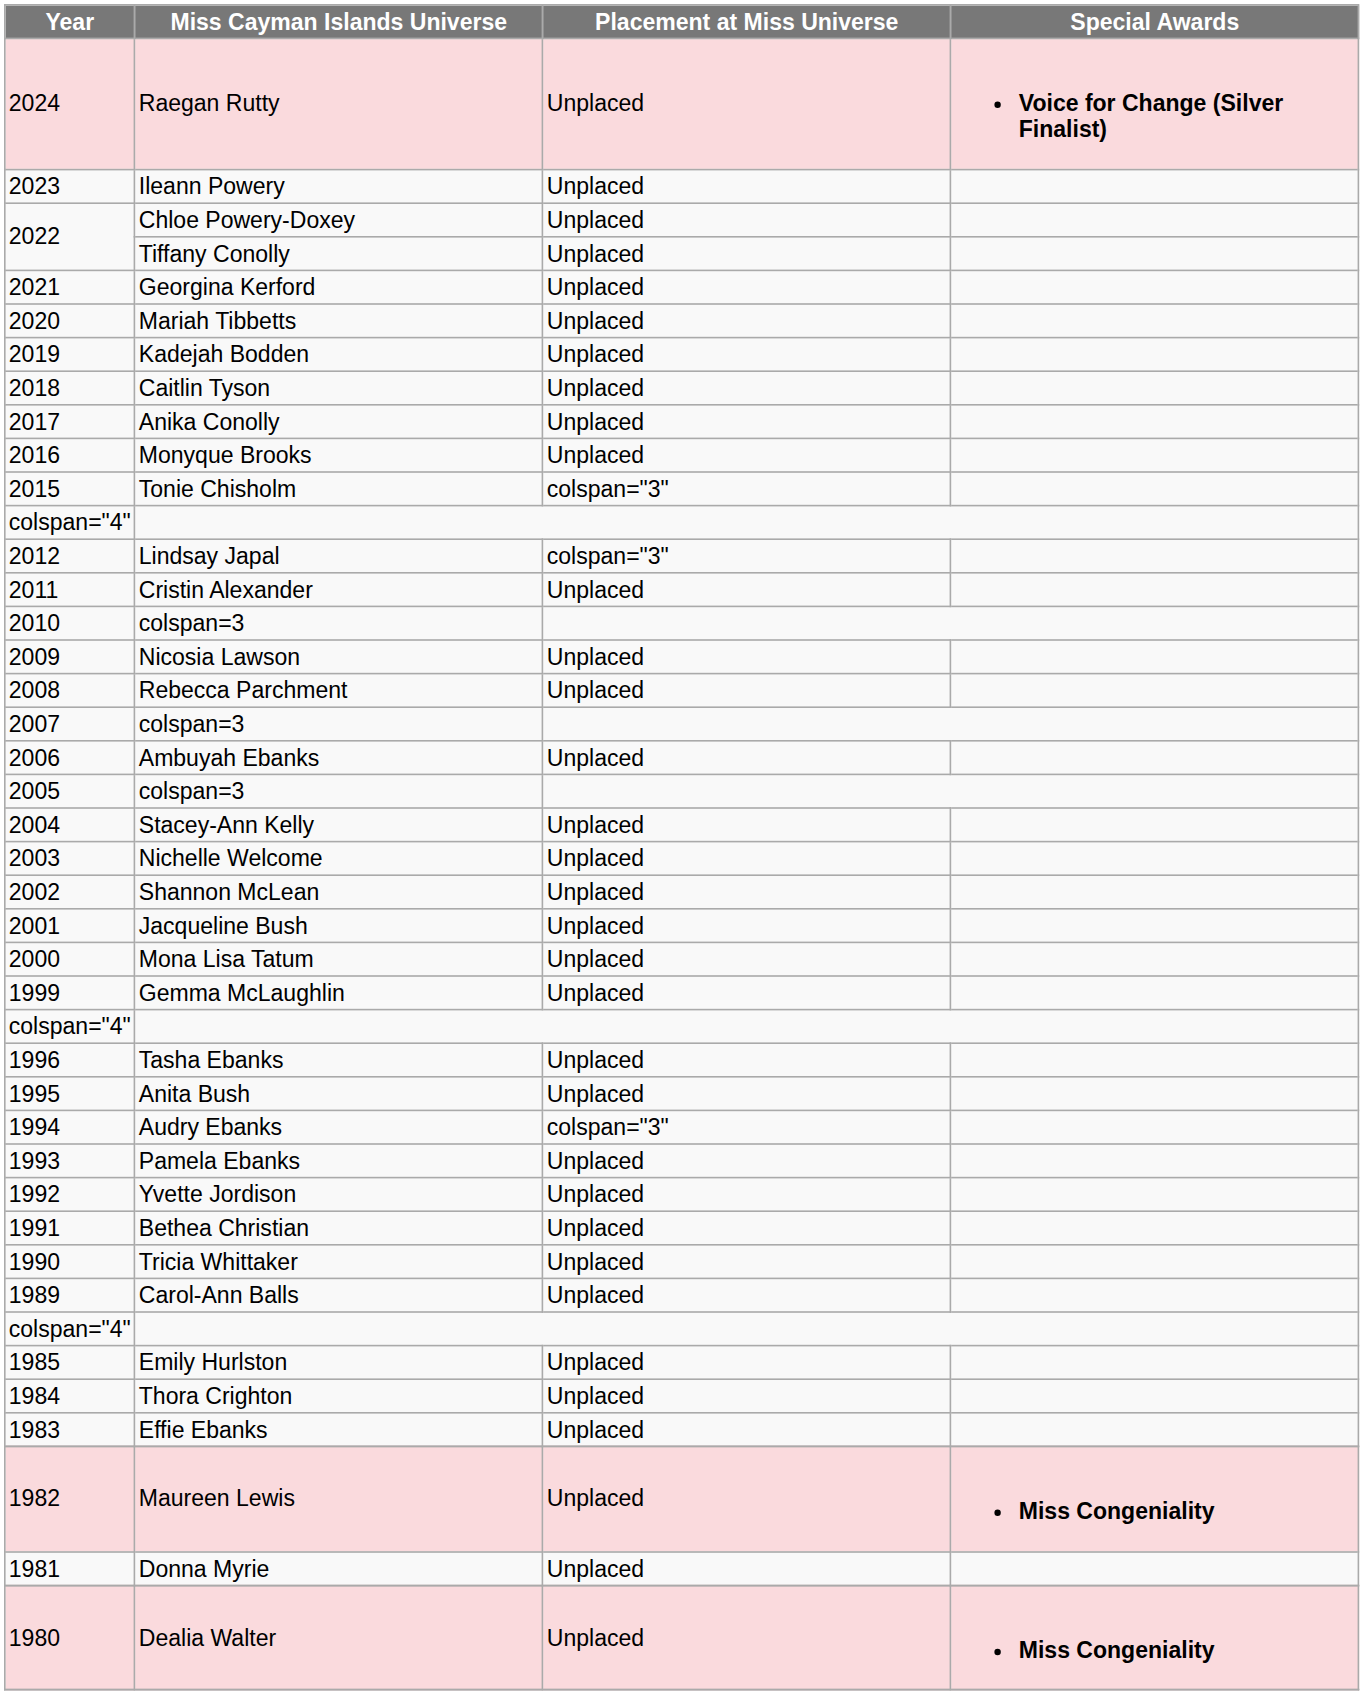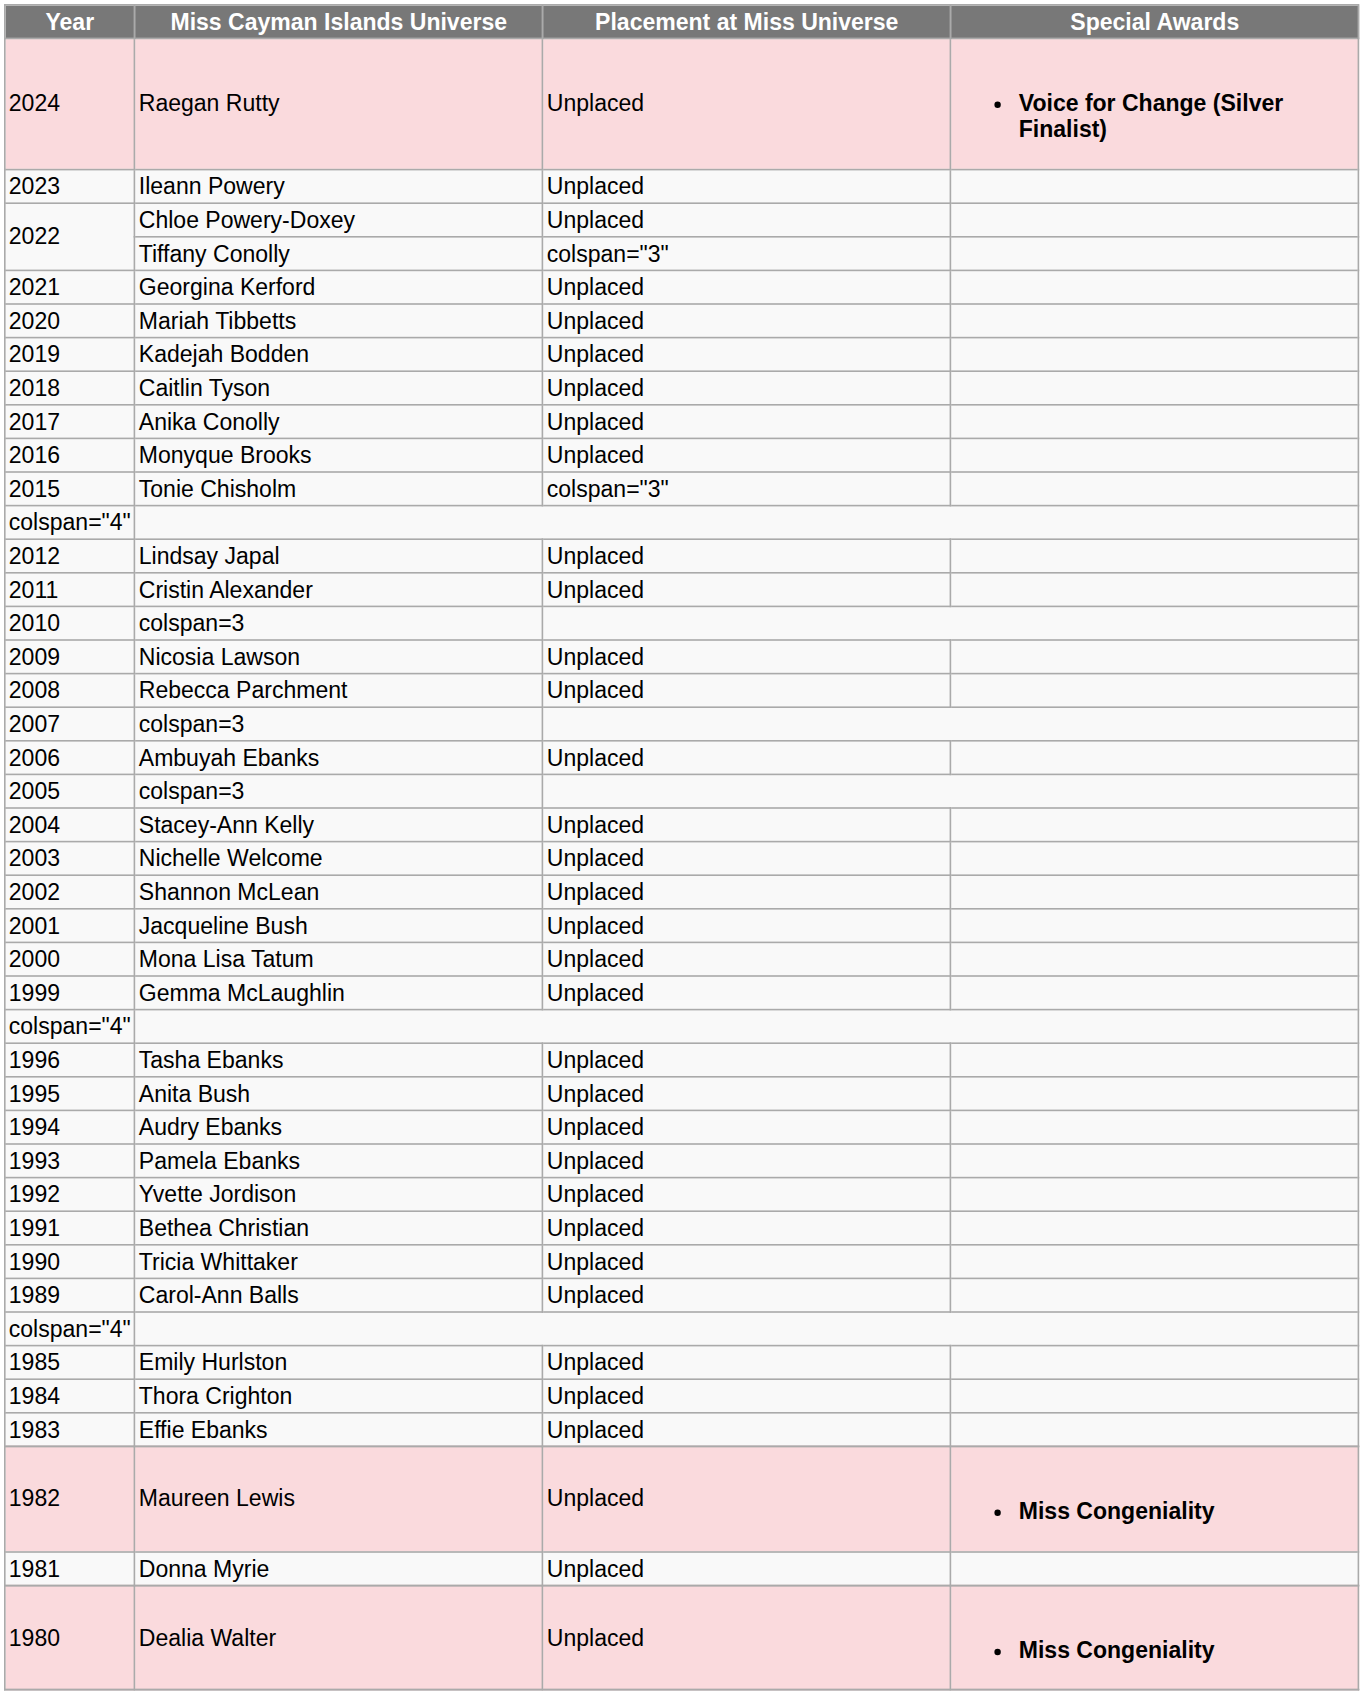(595, 253) Unplaced -> (608, 253) colspan="3"
(608, 556) colspan="3" -> (595, 556) Unplaced
(608, 1127) colspan="3" -> (595, 1127) Unplaced
